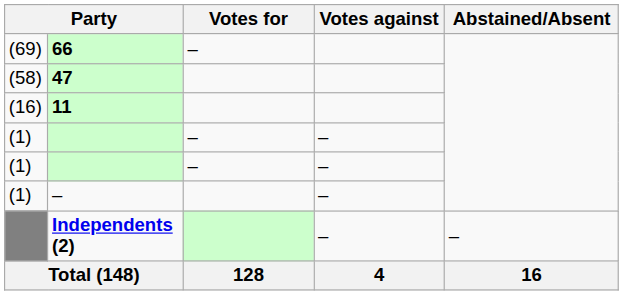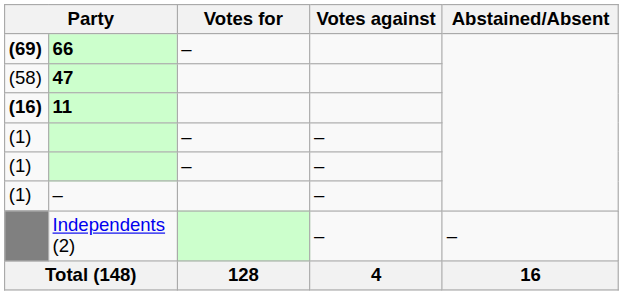(25, 48) normal -> (25, 48) bold
(25, 107) normal -> (25, 107) bold
(112, 235) bold -> (109, 235) normal
